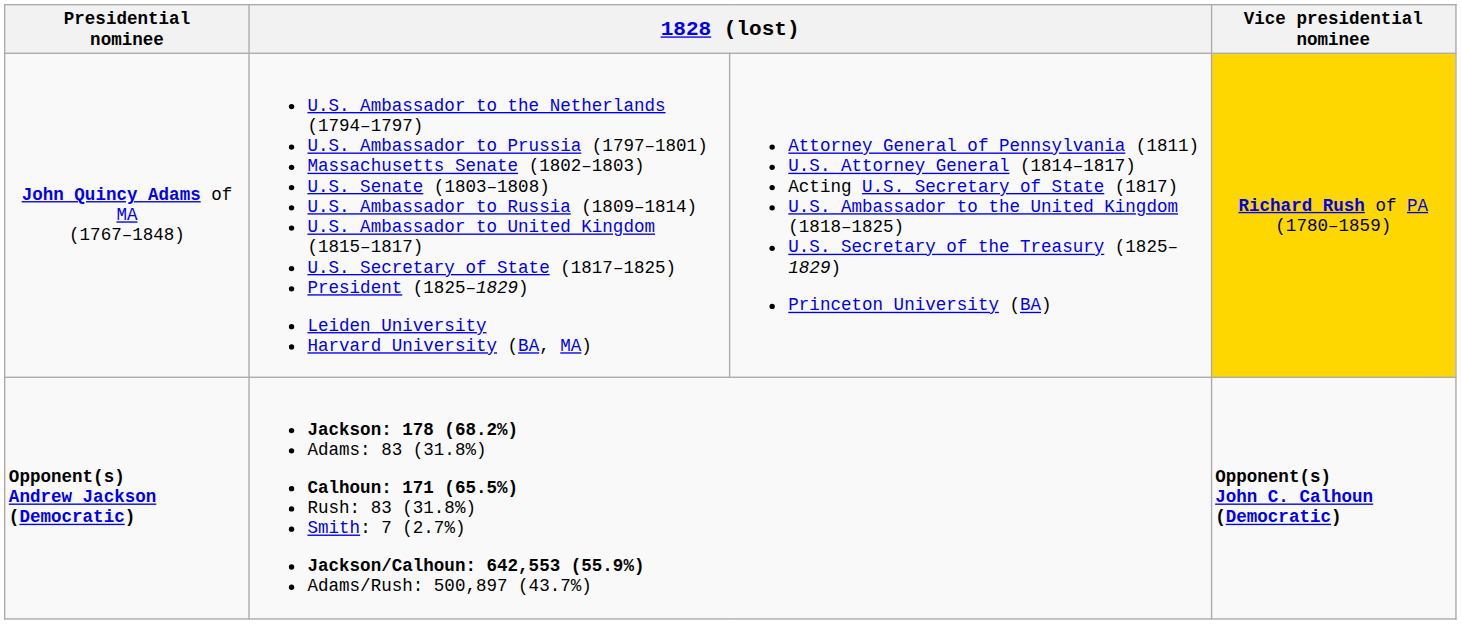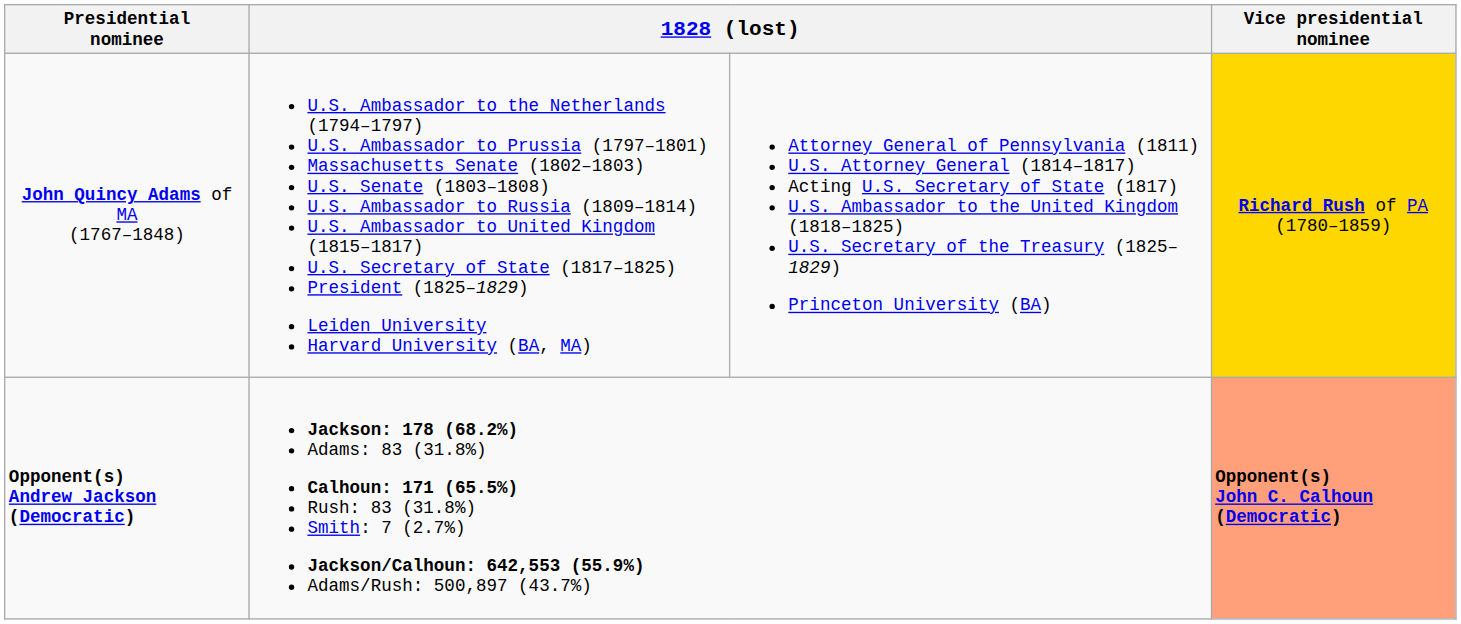(1294, 498) no background -> (1294, 498) lightsalmon background
